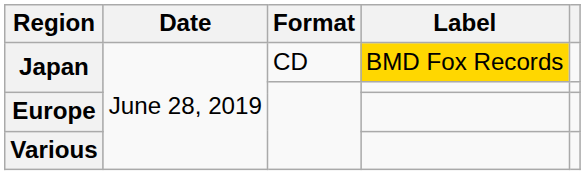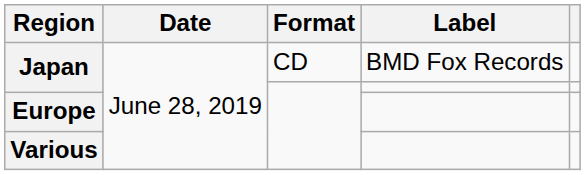(465, 61) gold background -> (465, 61) no background
